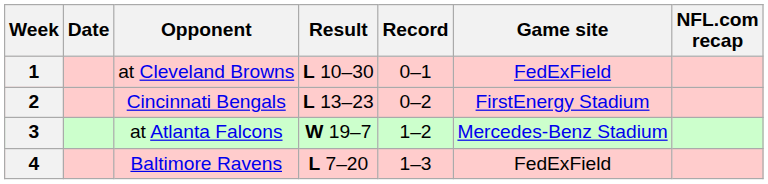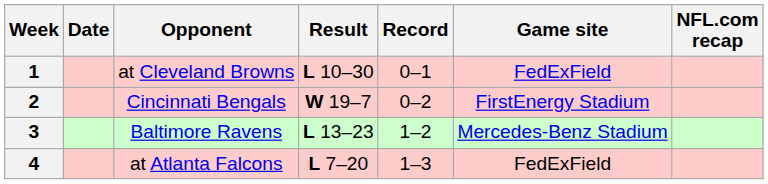(338, 102) L 13–23 -> (338, 102) W 19–7
(206, 132) at Atlanta Falcons -> (206, 132) Baltimore Ravens
(338, 132) W 19–7 -> (338, 132) L 13–23
(206, 163) Baltimore Ravens -> (206, 163) at Atlanta Falcons
